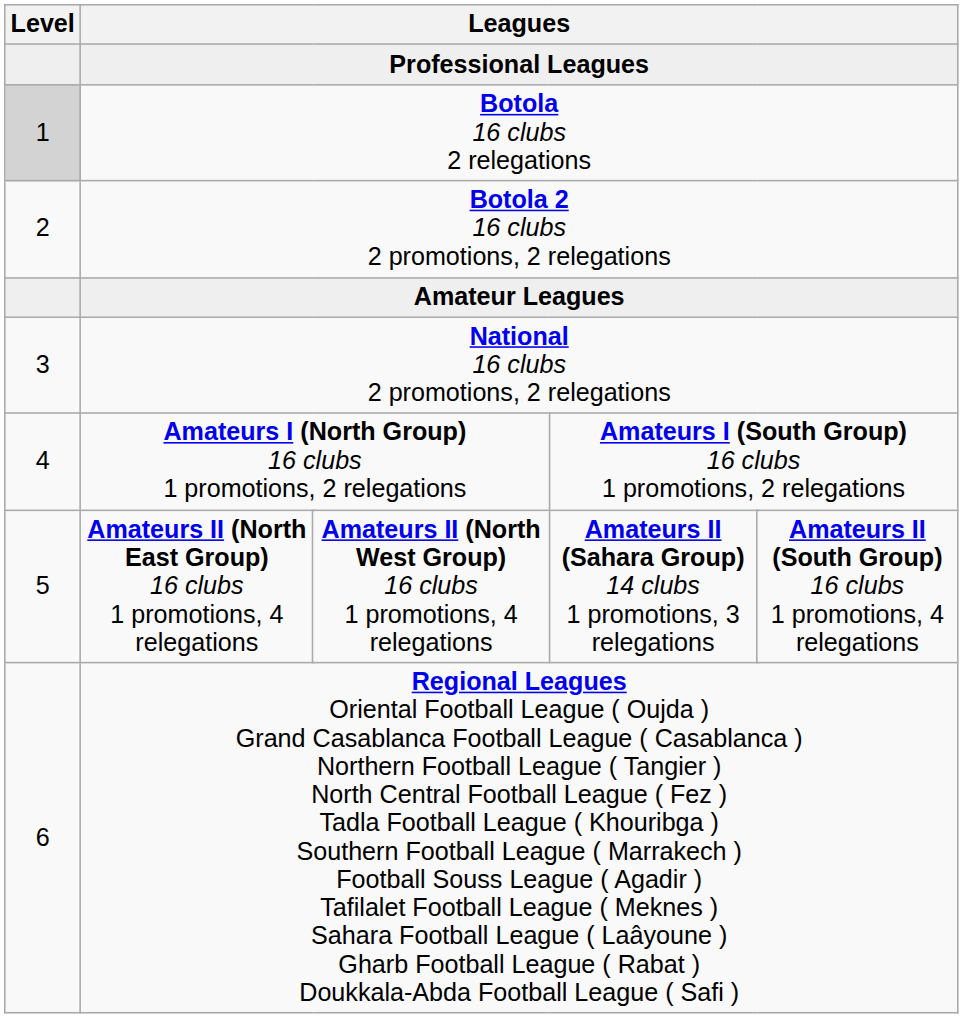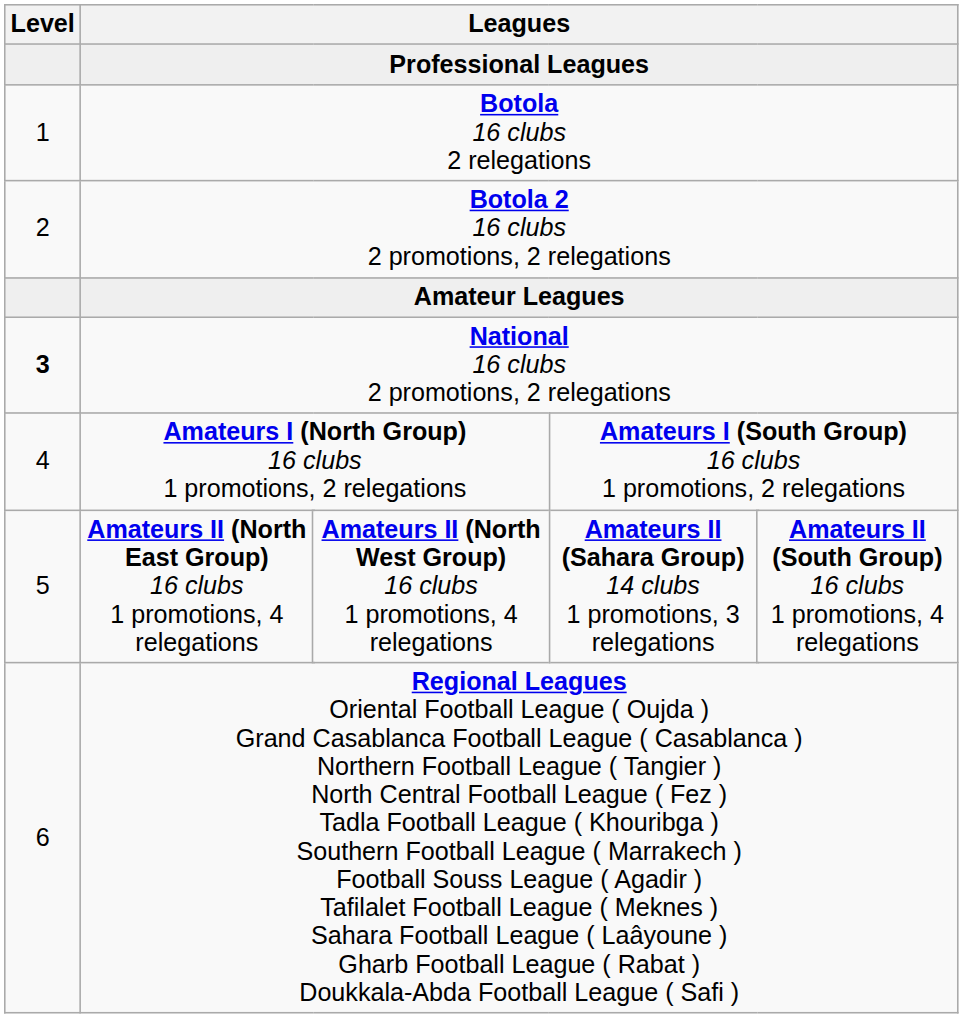(43, 132) lightgrey background -> (43, 132) no background
(43, 364) normal -> (43, 364) bold
